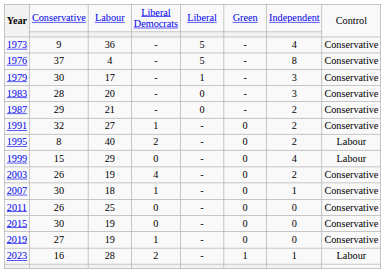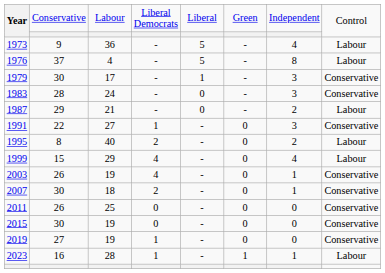(351, 45) Conservative -> (351, 45) Labour
(351, 61) Conservative -> (351, 61) Labour
(110, 93) 20 -> (110, 93) 24
(351, 110) Conservative -> (351, 110) Labour
(59, 126) 32 -> (59, 126) 22
(294, 126) 2 -> (294, 126) 3
(156, 158) 0 -> (156, 158) 4
(294, 175) 2 -> (294, 175) 1
(156, 191) 1 -> (156, 191) 2
(156, 256) 2 -> (156, 256) 1
